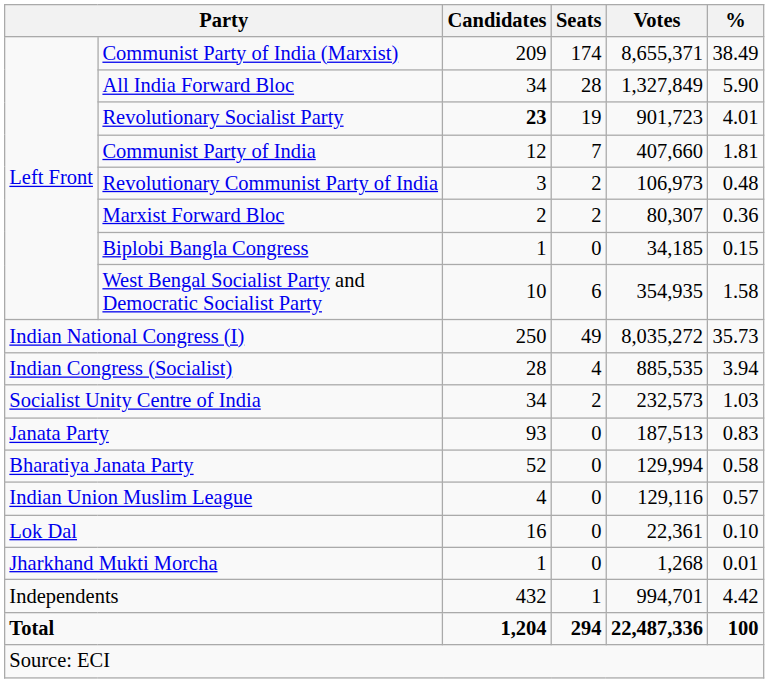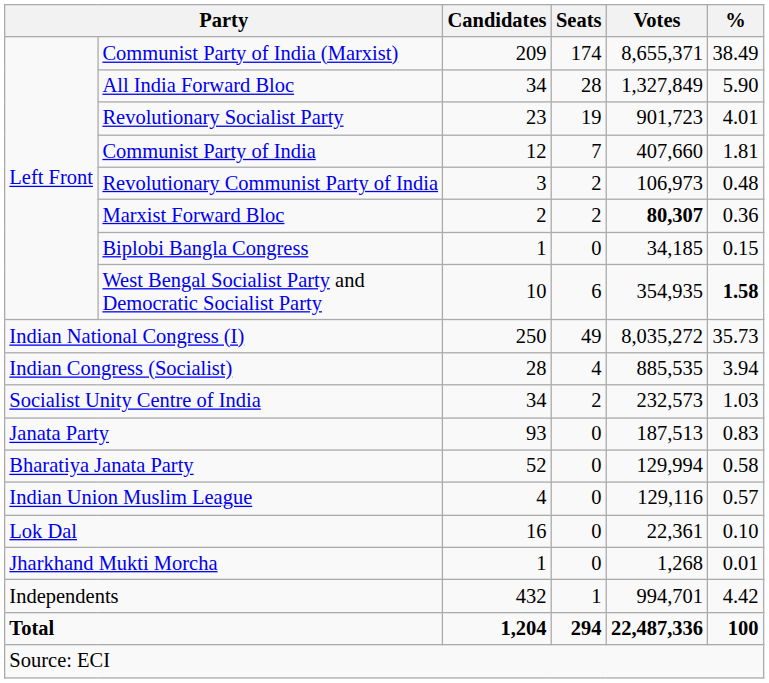(536, 118) bold -> (536, 118) normal
(675, 215) normal -> (675, 215) bold
(741, 292) normal -> (741, 292) bold
